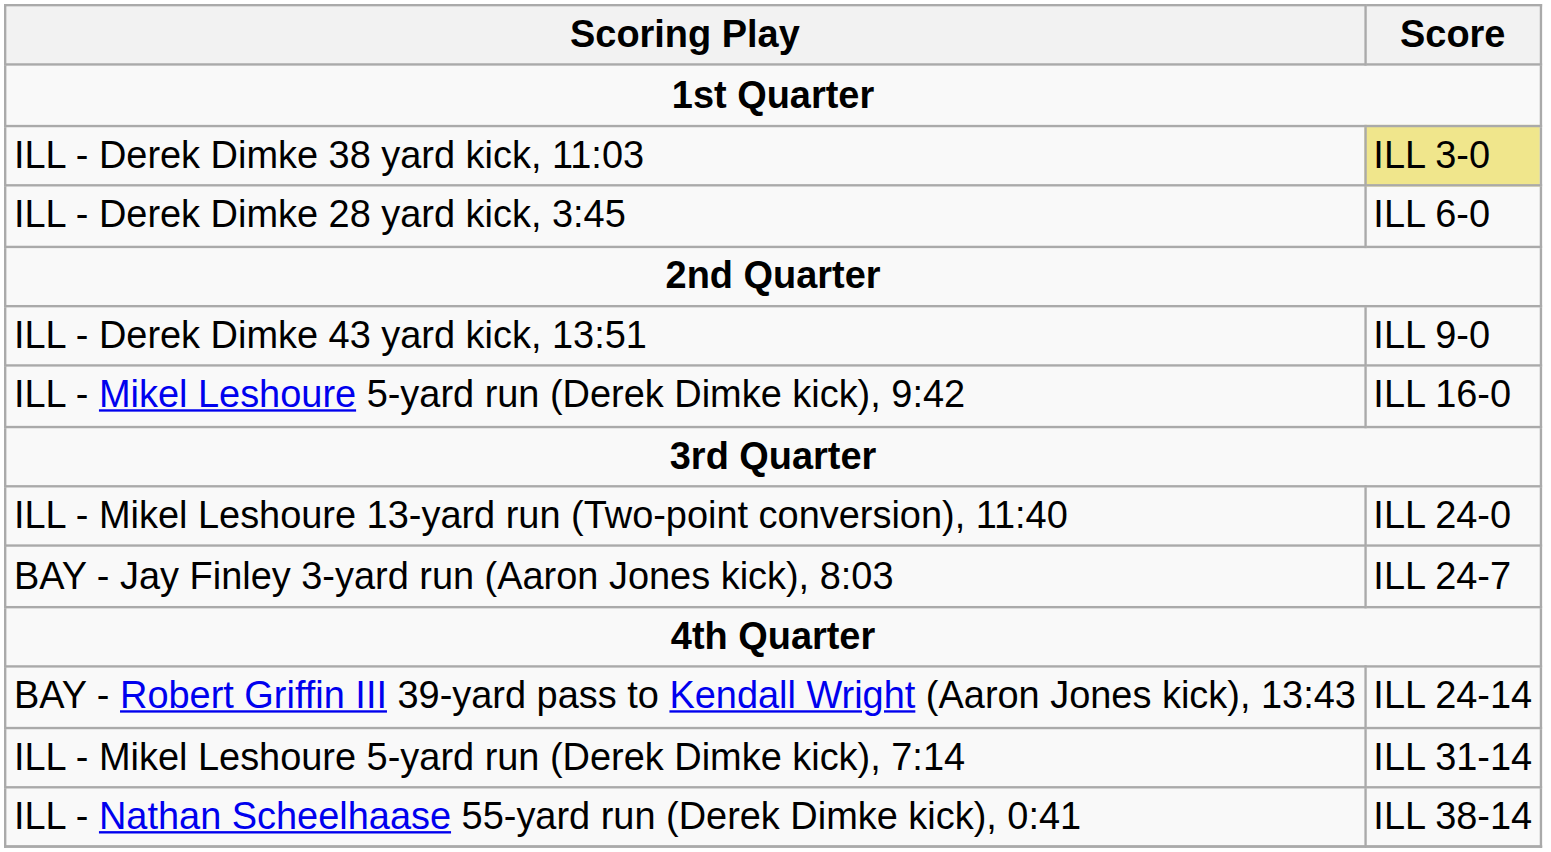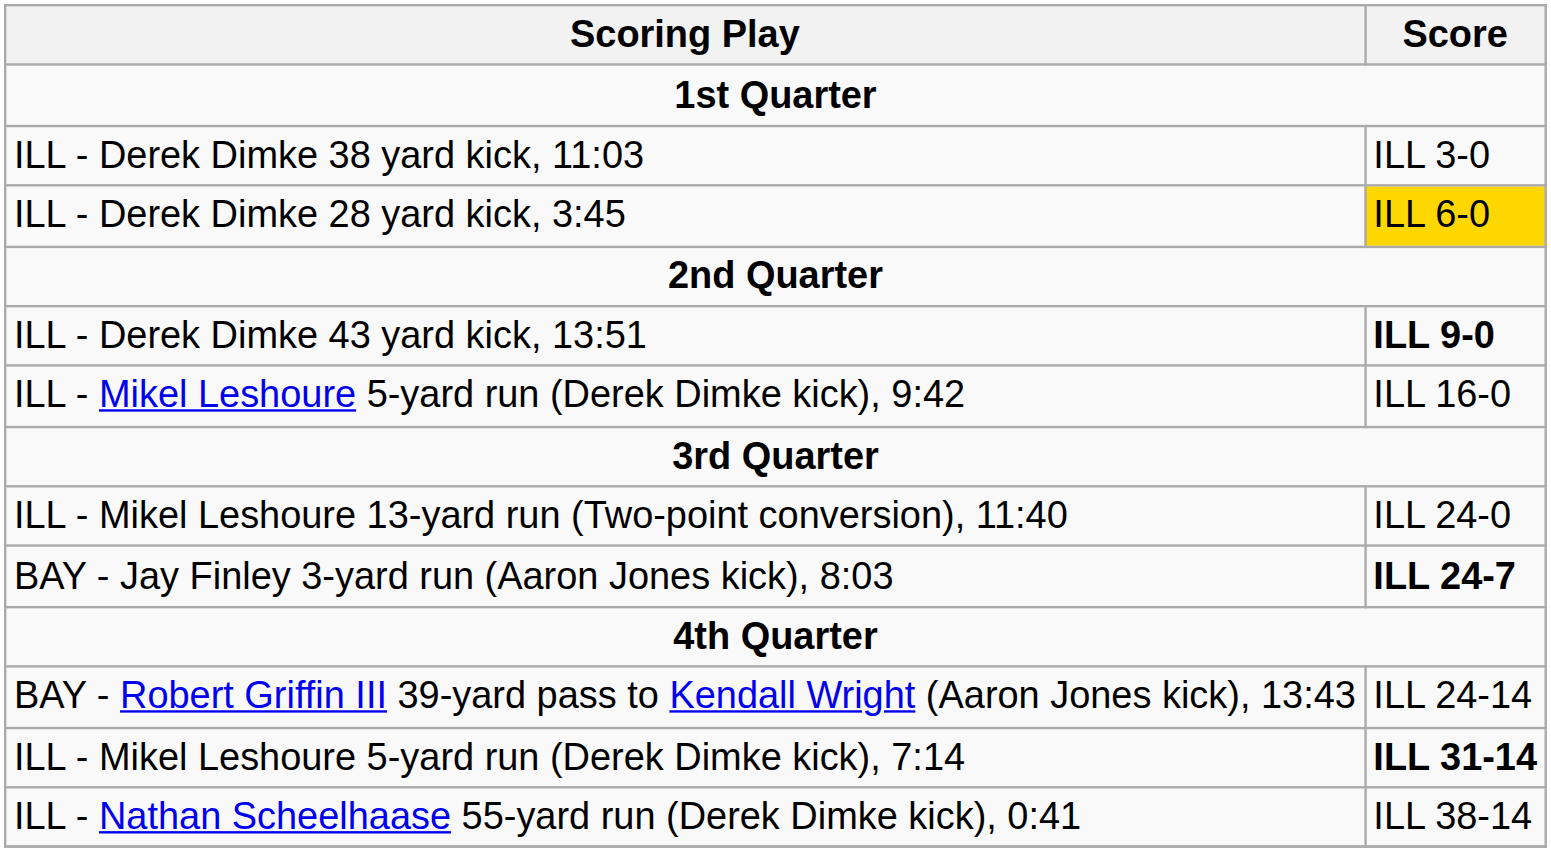(1432, 154) khaki background -> (1432, 154) no background
(1432, 214) no background -> (1432, 214) gold background
(1432, 335) normal -> (1434, 335) bold
(1442, 575) normal -> (1445, 575) bold
(1453, 756) normal -> (1455, 756) bold
